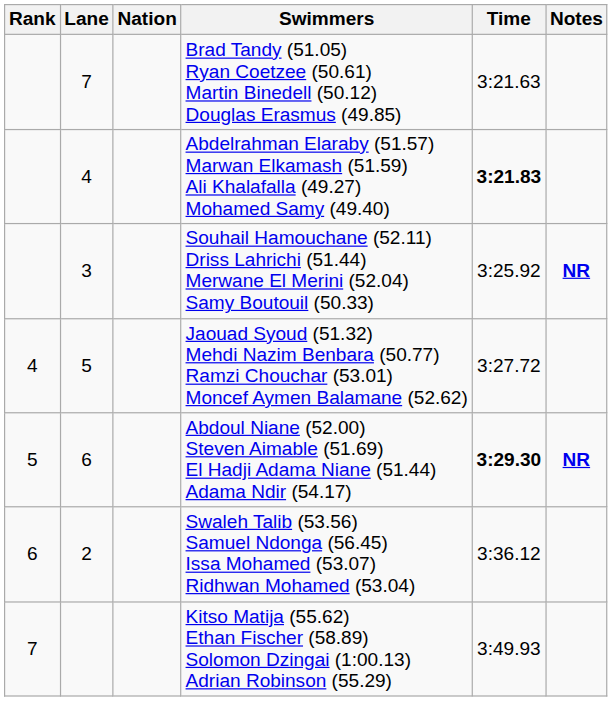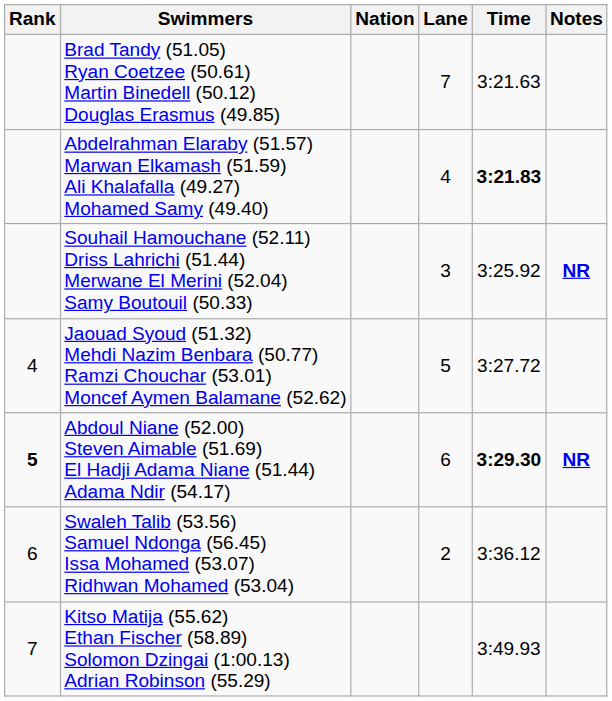columns swapped: (87, 19) <-> (327, 19)
(32, 459) normal -> (32, 459) bold
